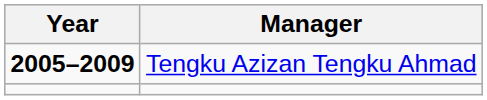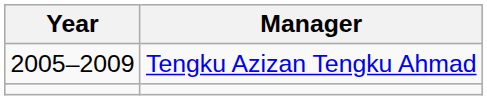(73, 63) bold -> (73, 63) normal
